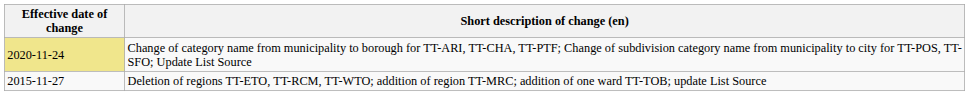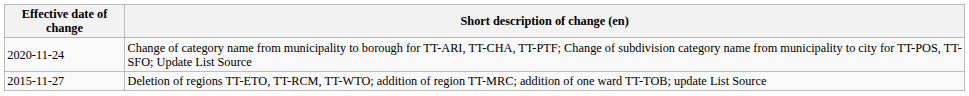(36, 54) khaki background -> (36, 54) no background
